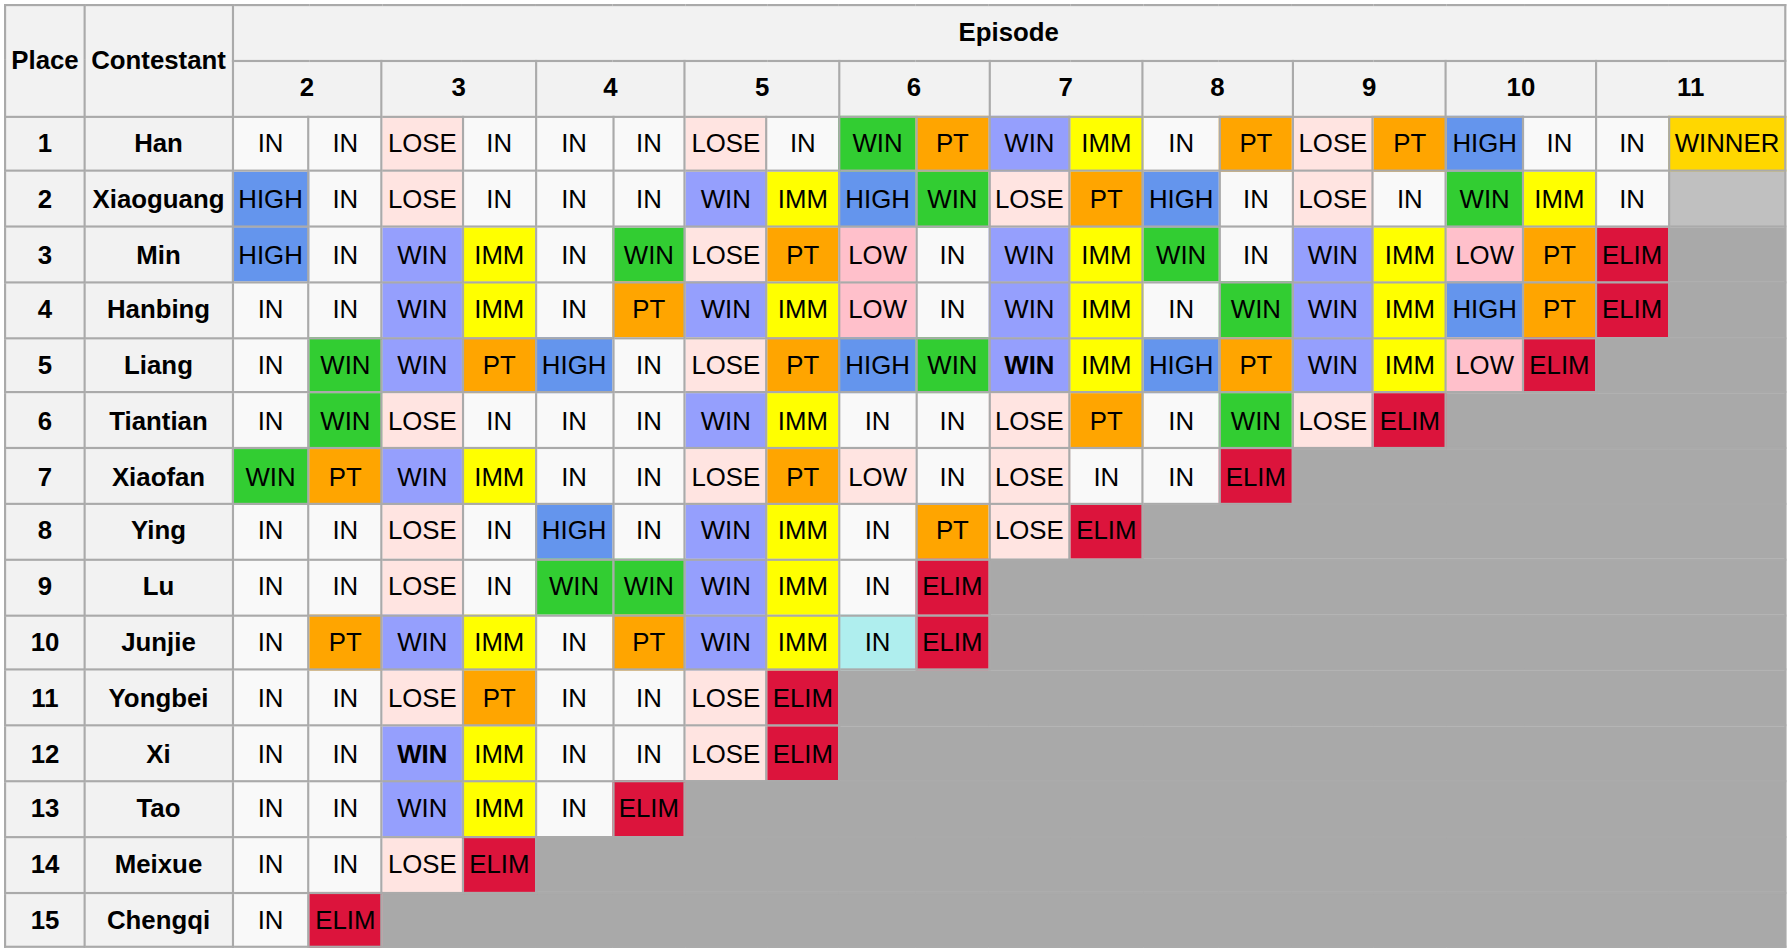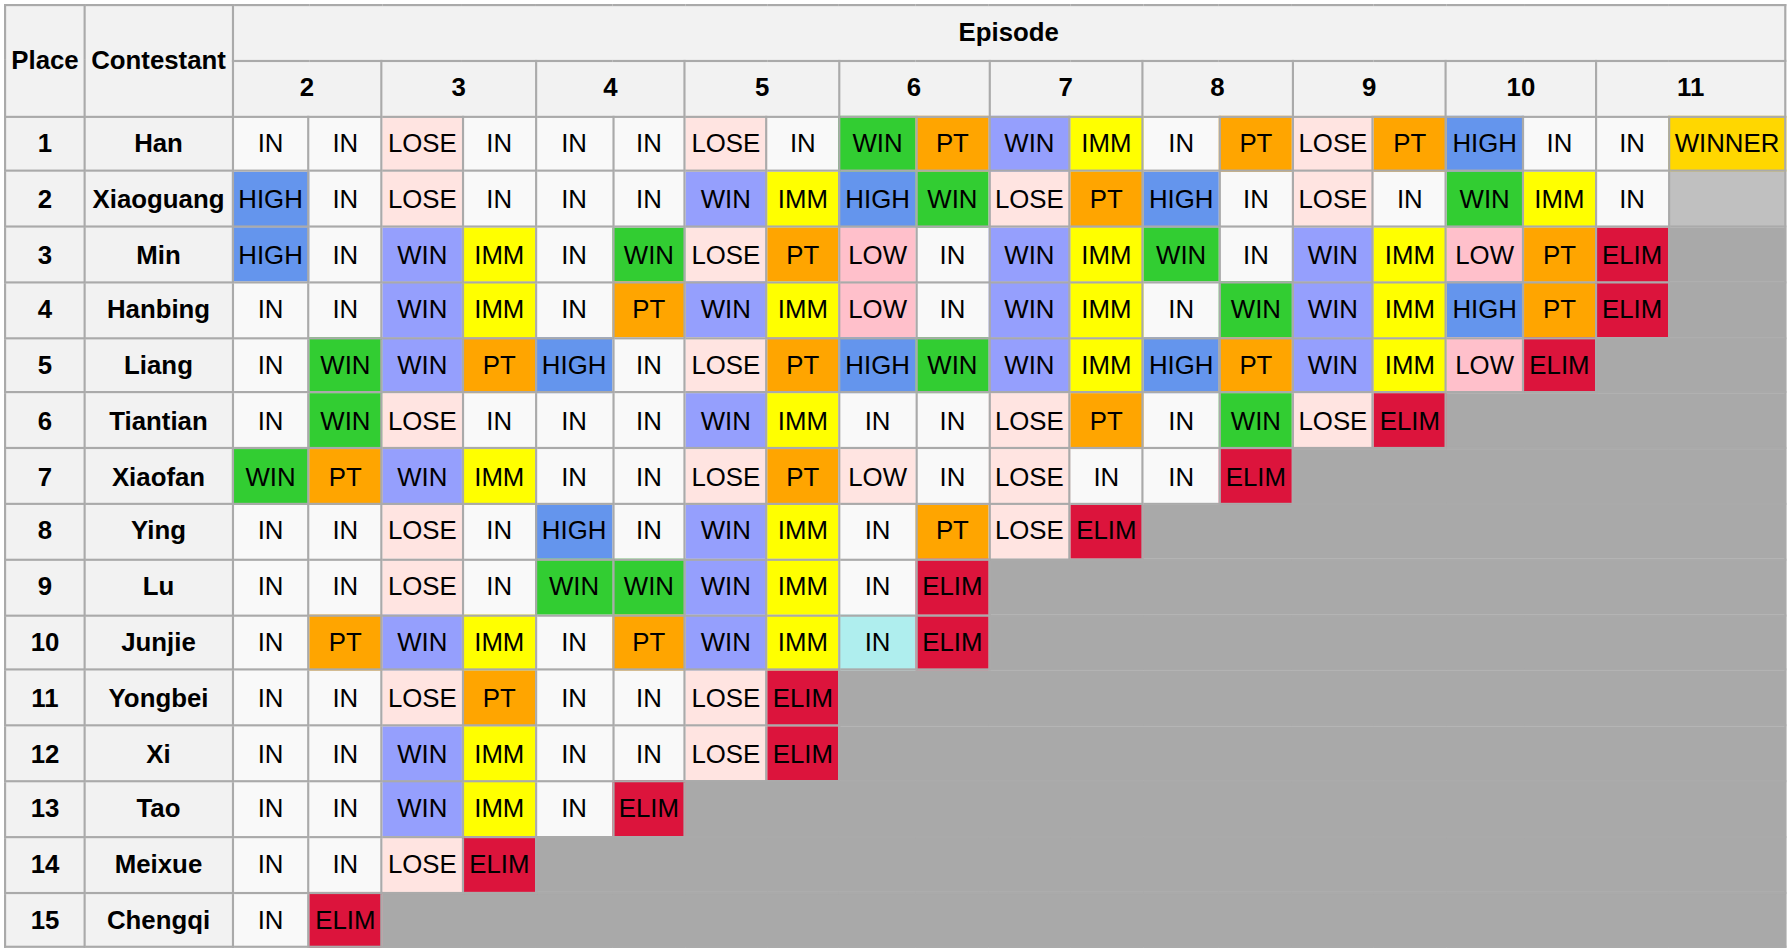(1029, 365) bold -> (1029, 365) normal
(422, 753) bold -> (422, 753) normal
